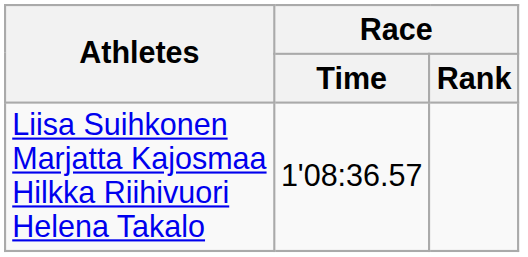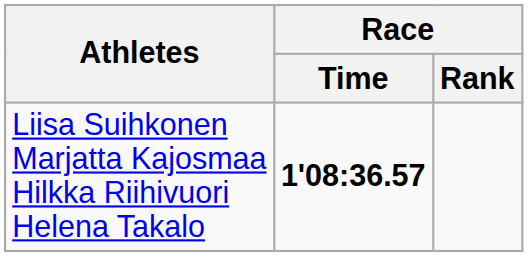(352, 177) normal -> (353, 177) bold
